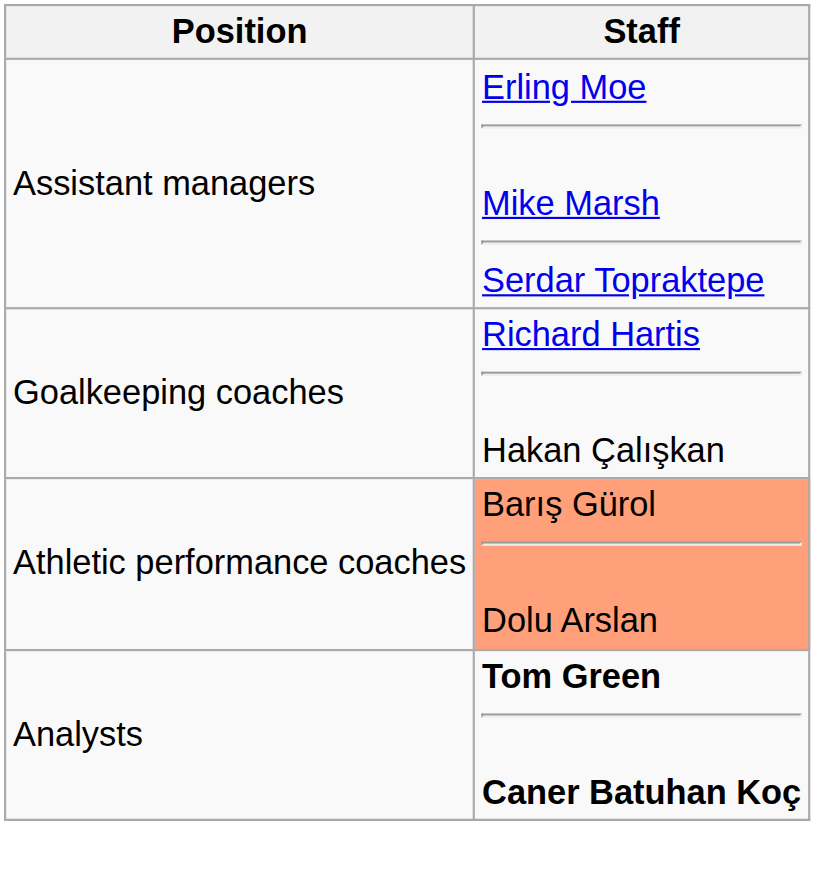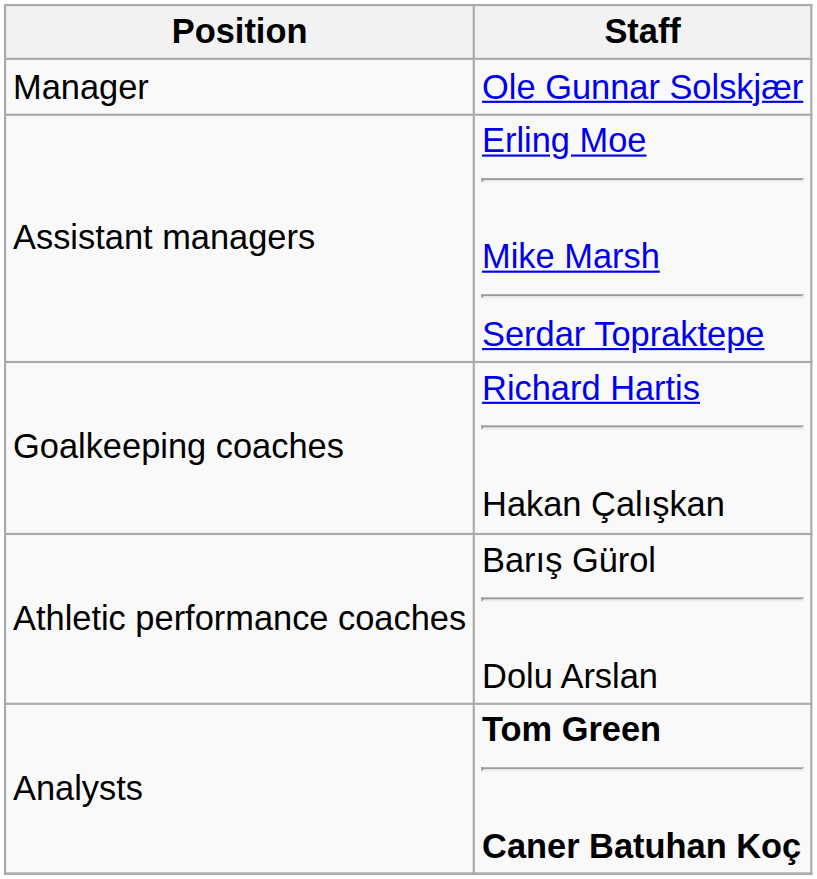+ row: (81, 86)
(642, 563) lightsalmon background -> (643, 617) no background
